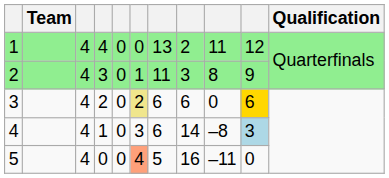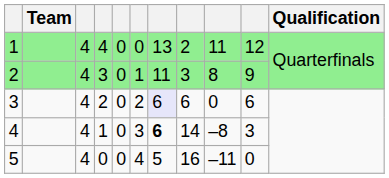(139, 103) khaki background -> (139, 103) no background
(157, 103) no background -> (157, 103) lavender background
(250, 103) gold background -> (250, 103) no background
(157, 131) normal -> (157, 131) bold
(250, 131) lightblue background -> (250, 131) no background
(139, 159) lightsalmon background -> (139, 159) no background
